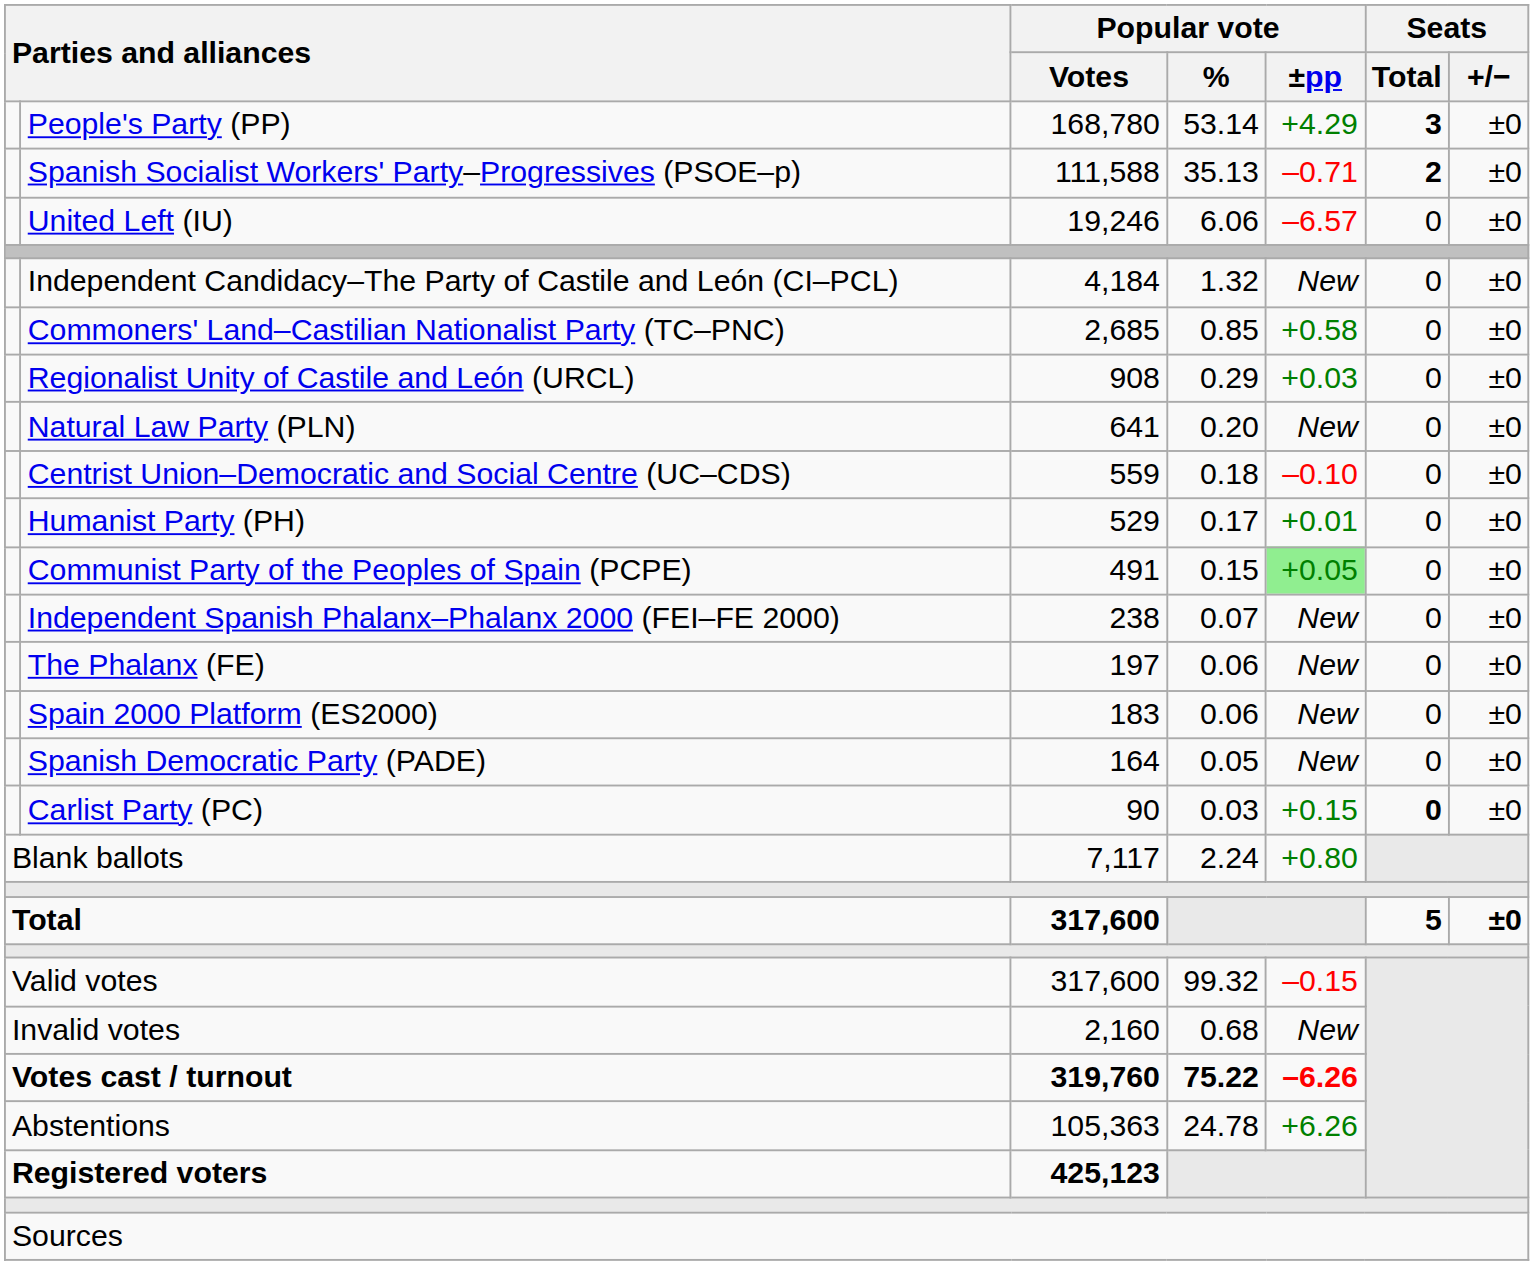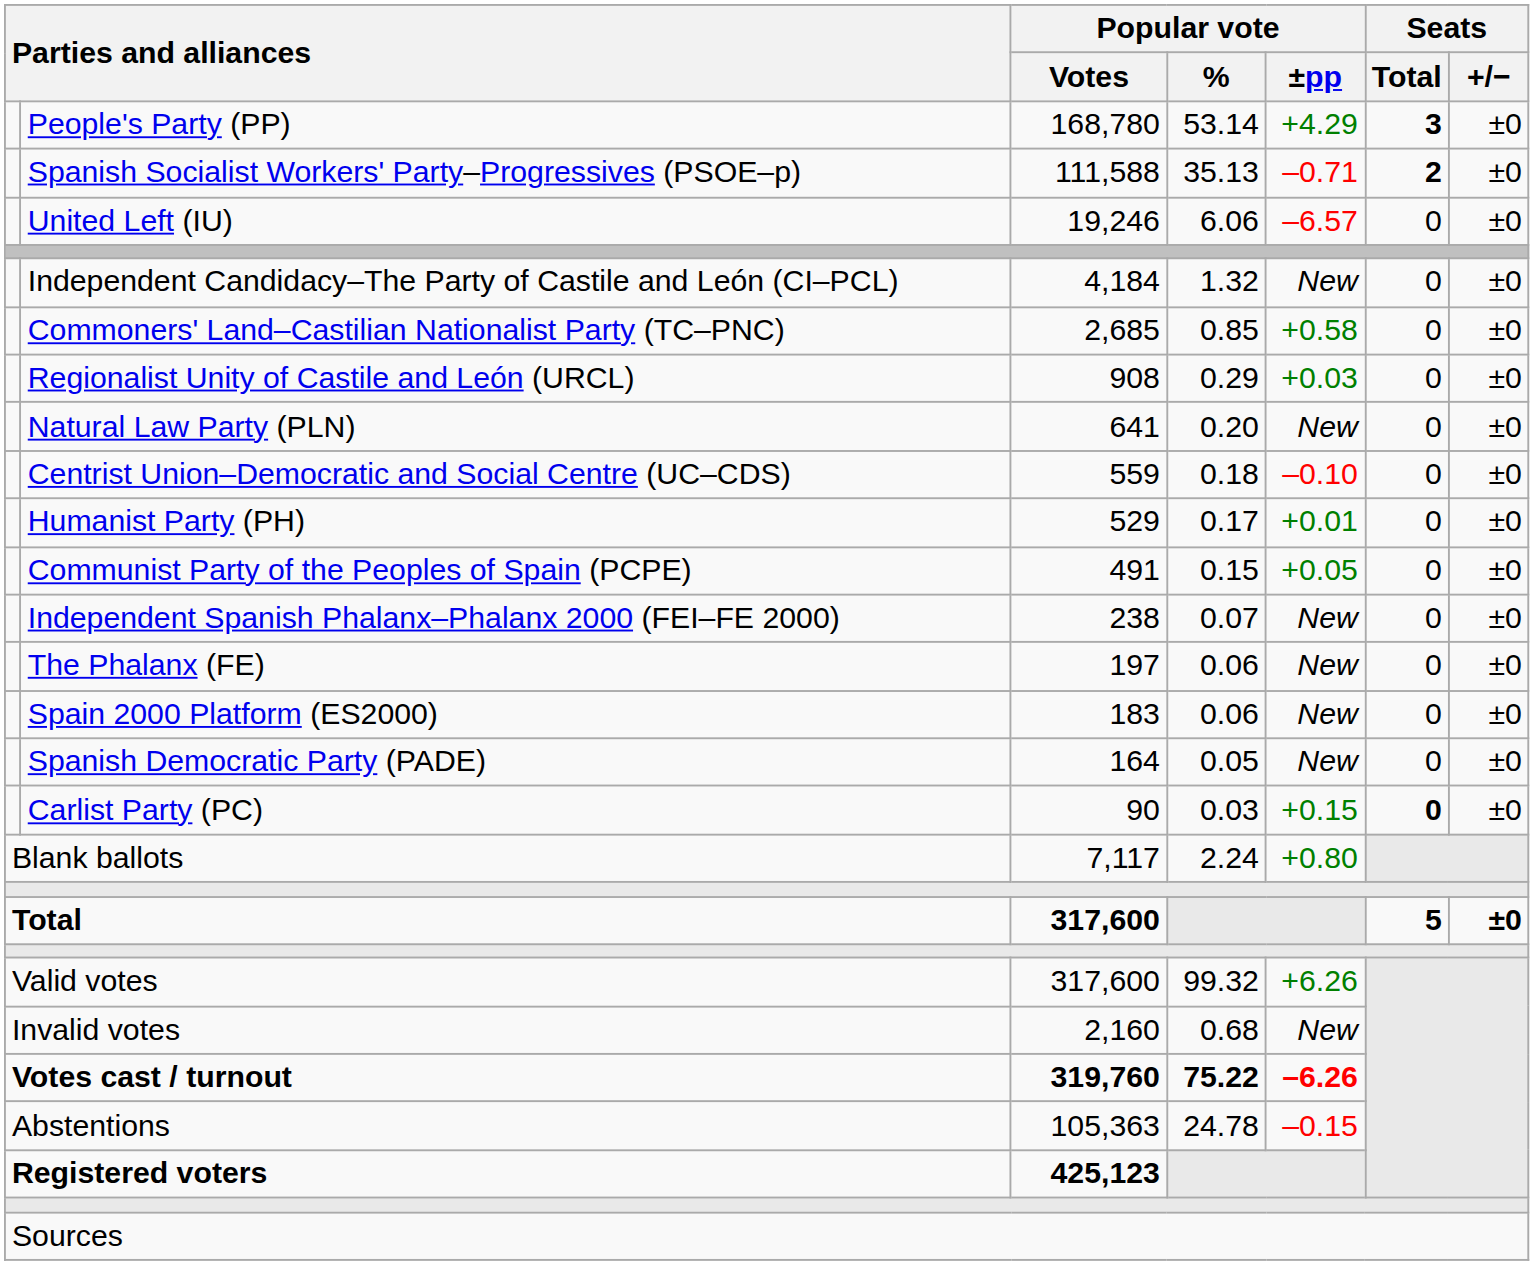(1320, 569) lightgreen background -> (1320, 569) no background
(1320, 981) –0.15 -> (1320, 981) +6.26
(1320, 1125) +6.26 -> (1320, 1125) –0.15
